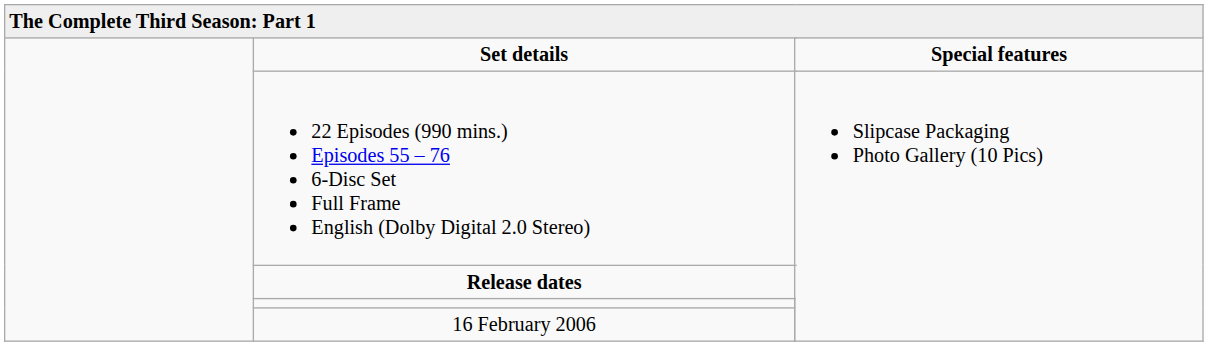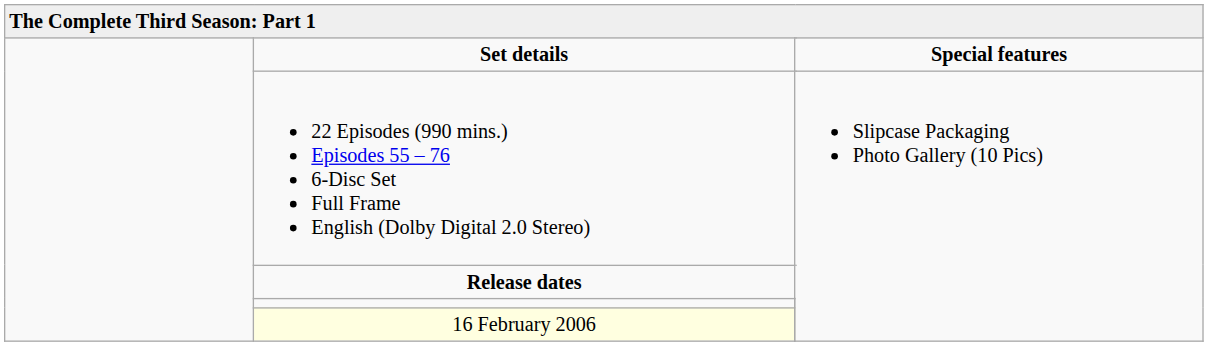(524, 324) no background -> (524, 324) lightyellow background
